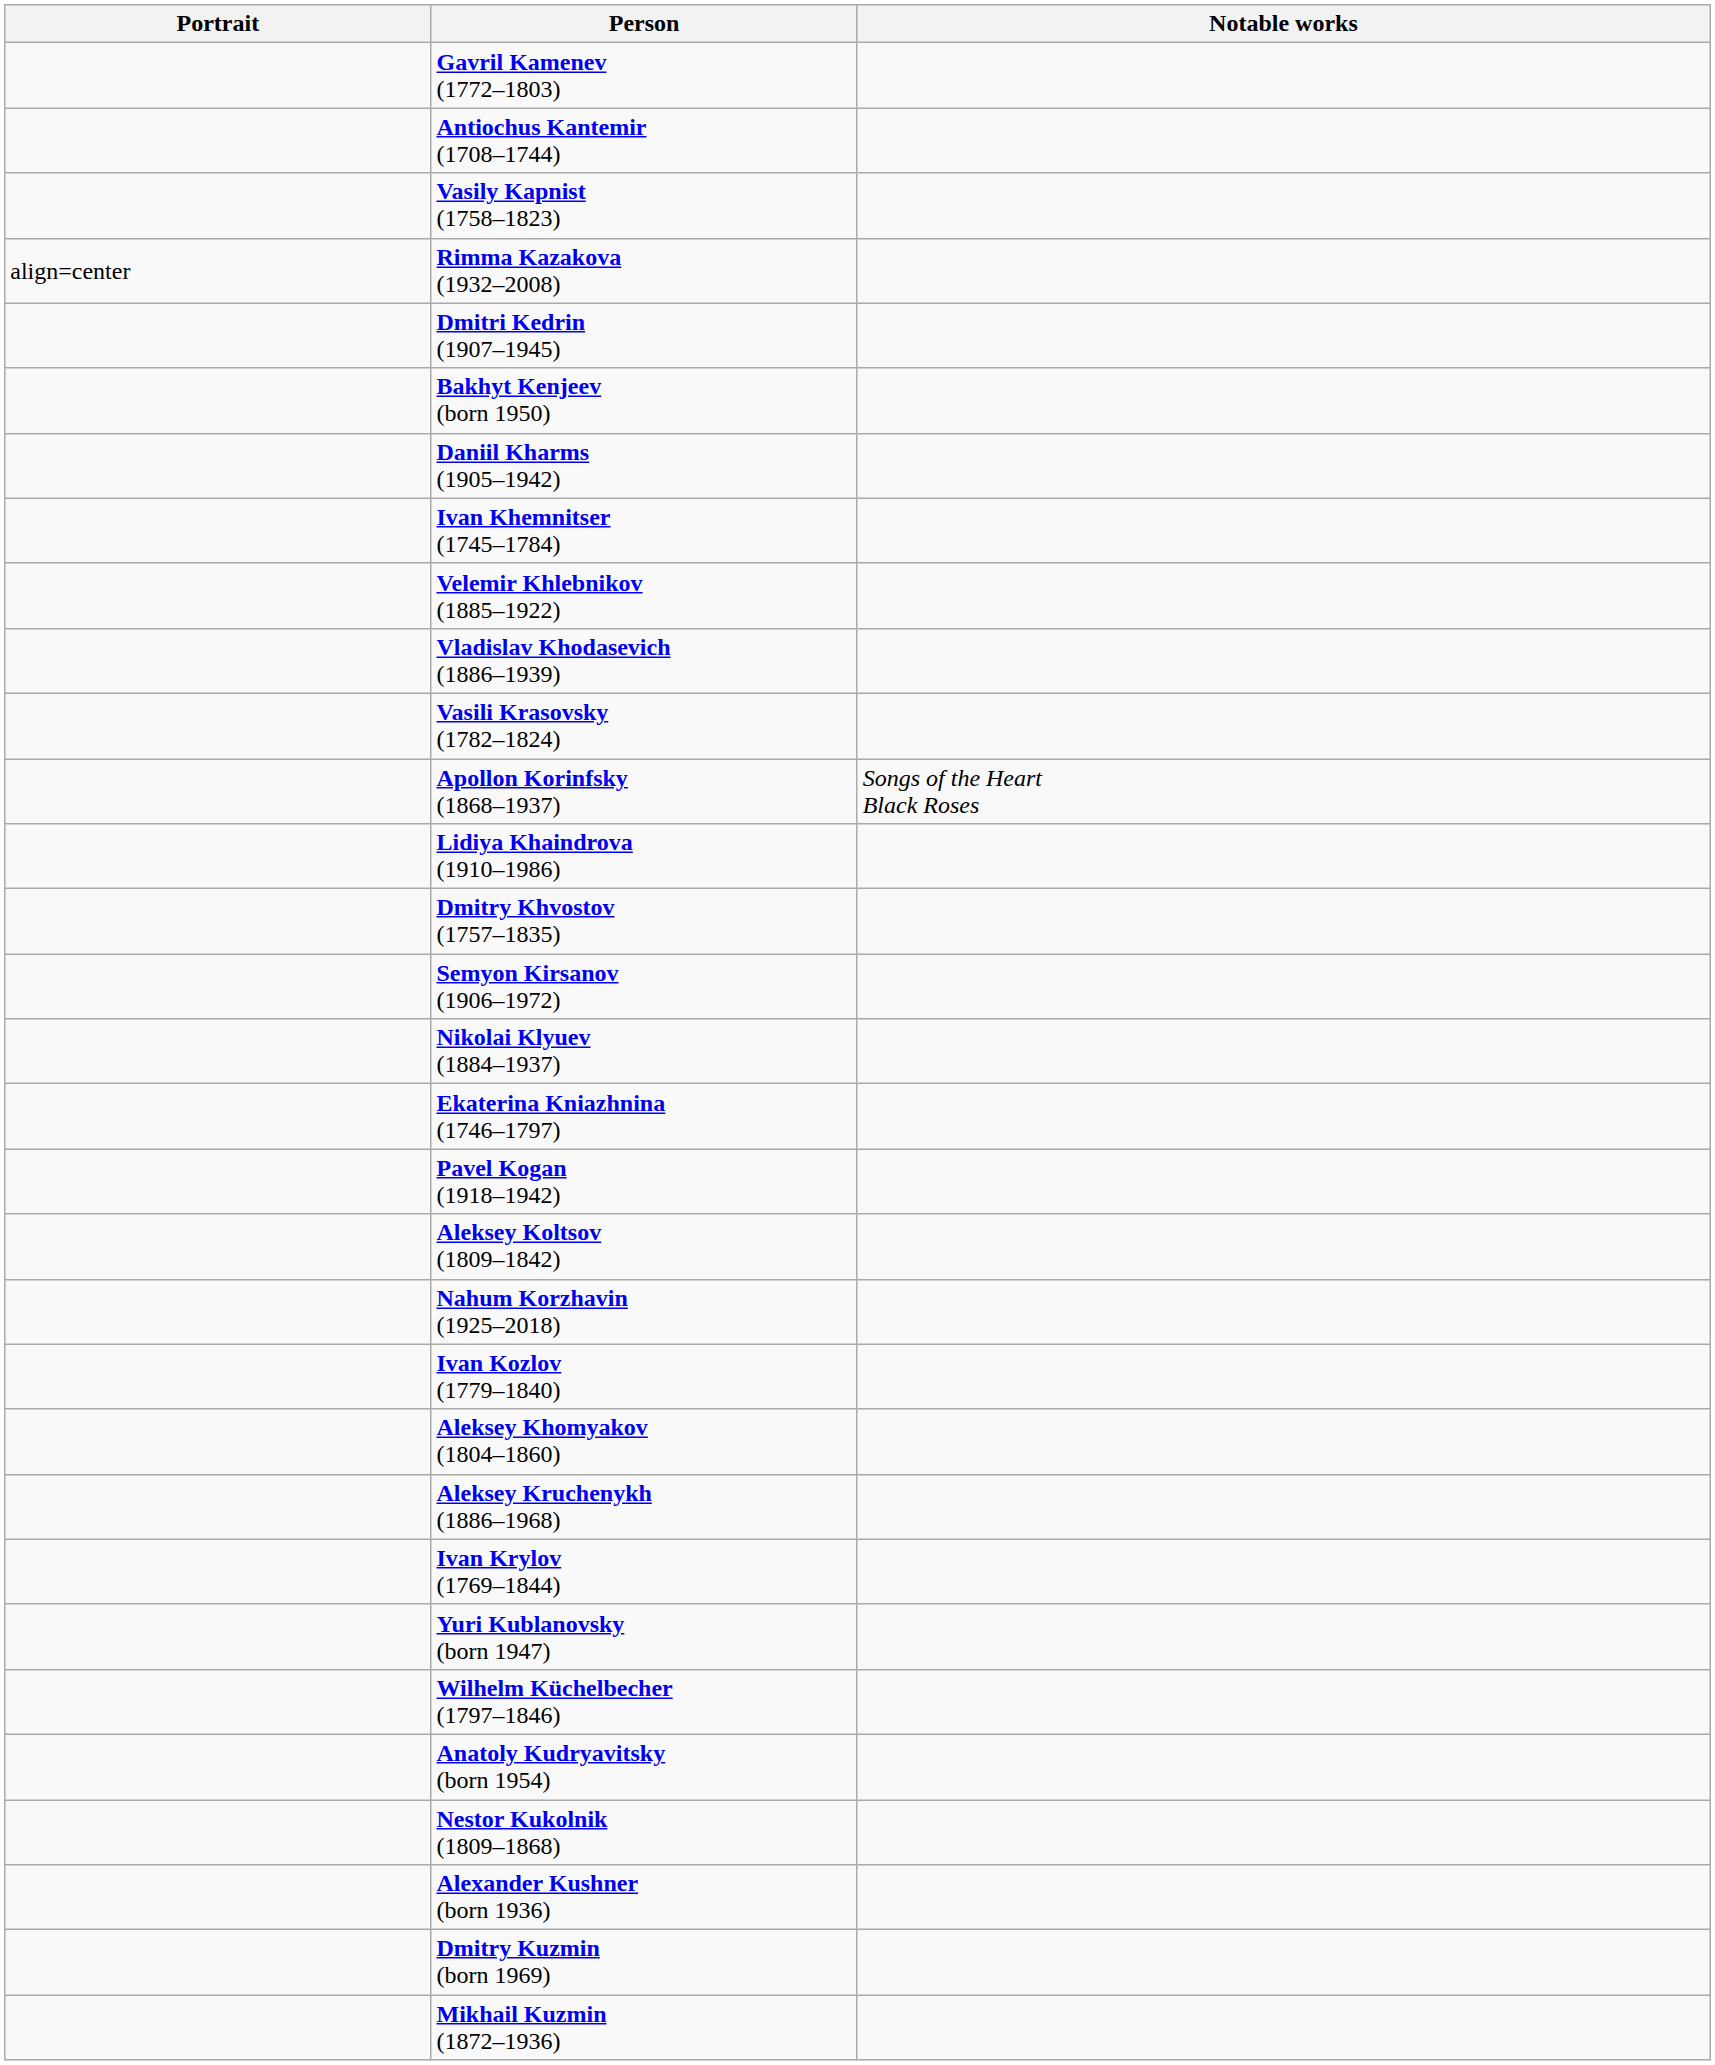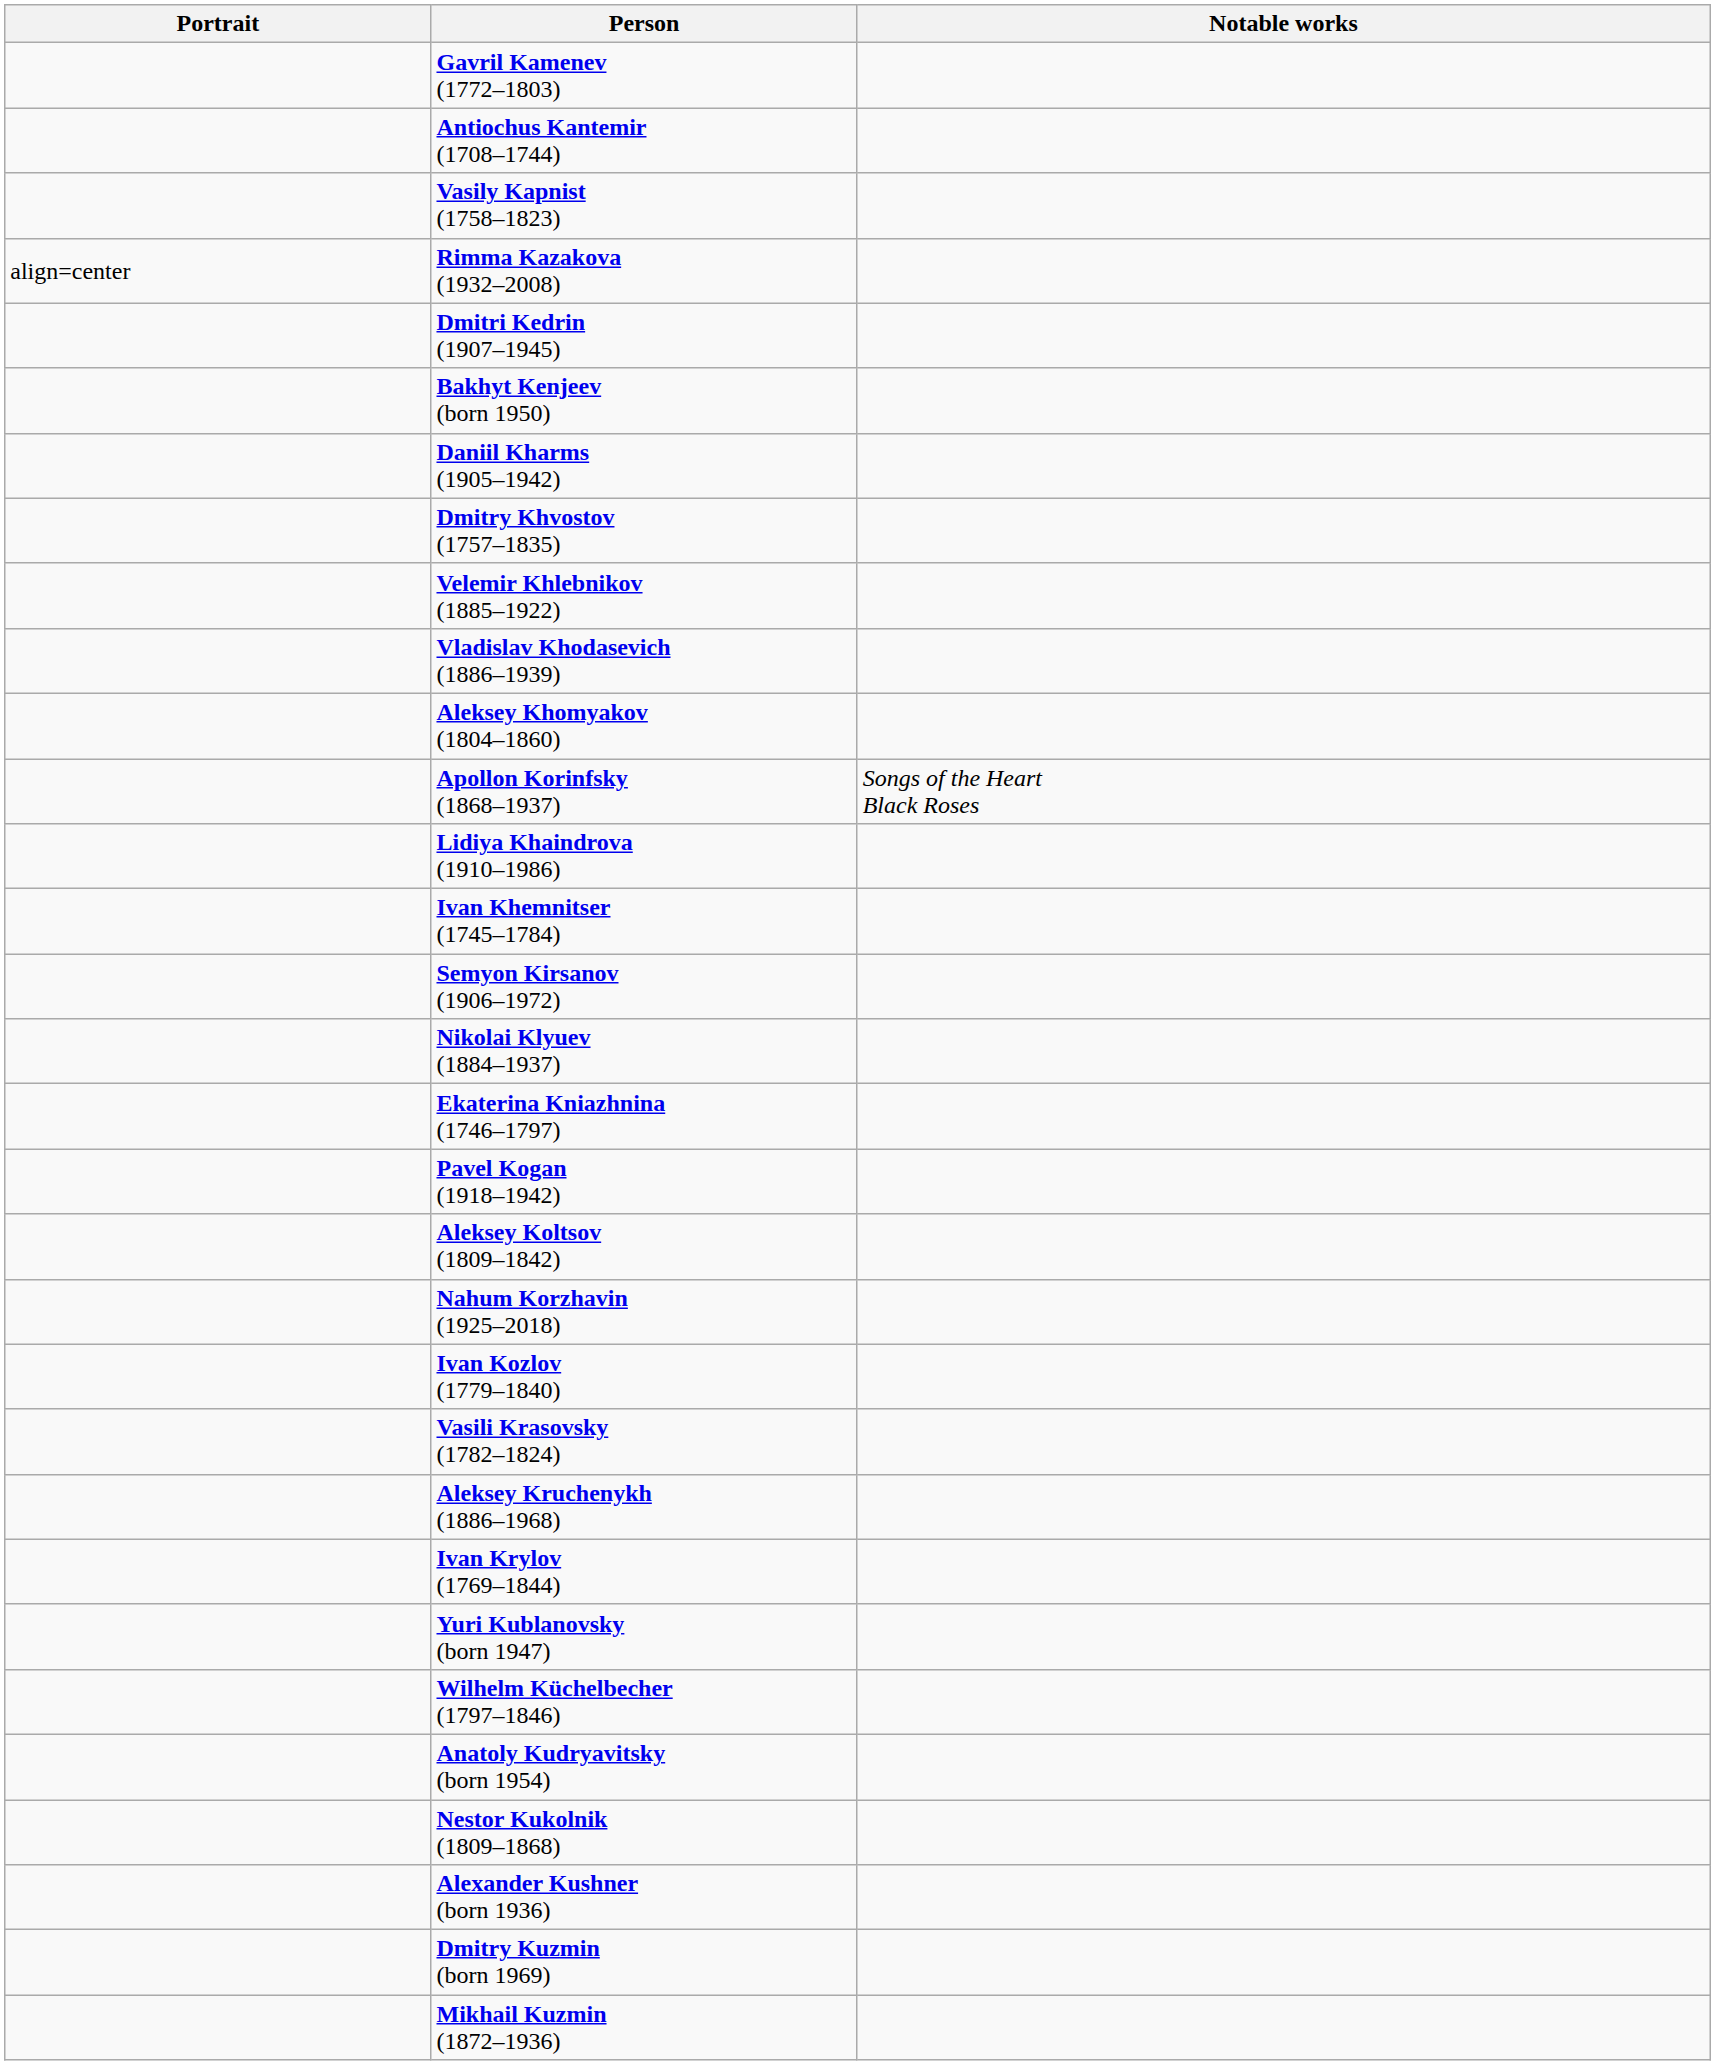rows swapped: (523, 530) <-> (525, 920)
rows swapped: (542, 1441) <-> (522, 725)
